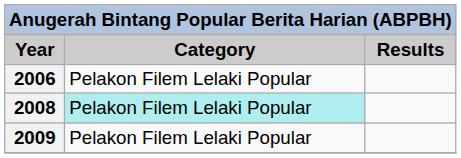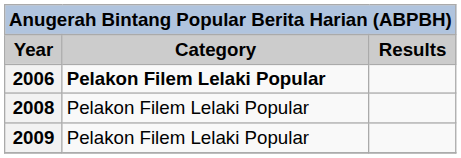(190, 79) normal -> (196, 79) bold
(190, 109) paleturquoise background -> (188, 109) no background
